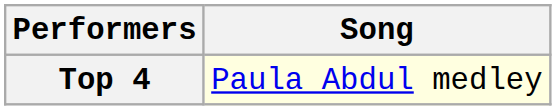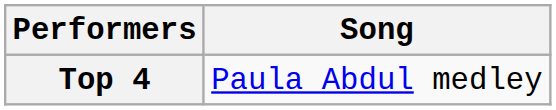(377, 80) lightyellow background -> (377, 80) no background
